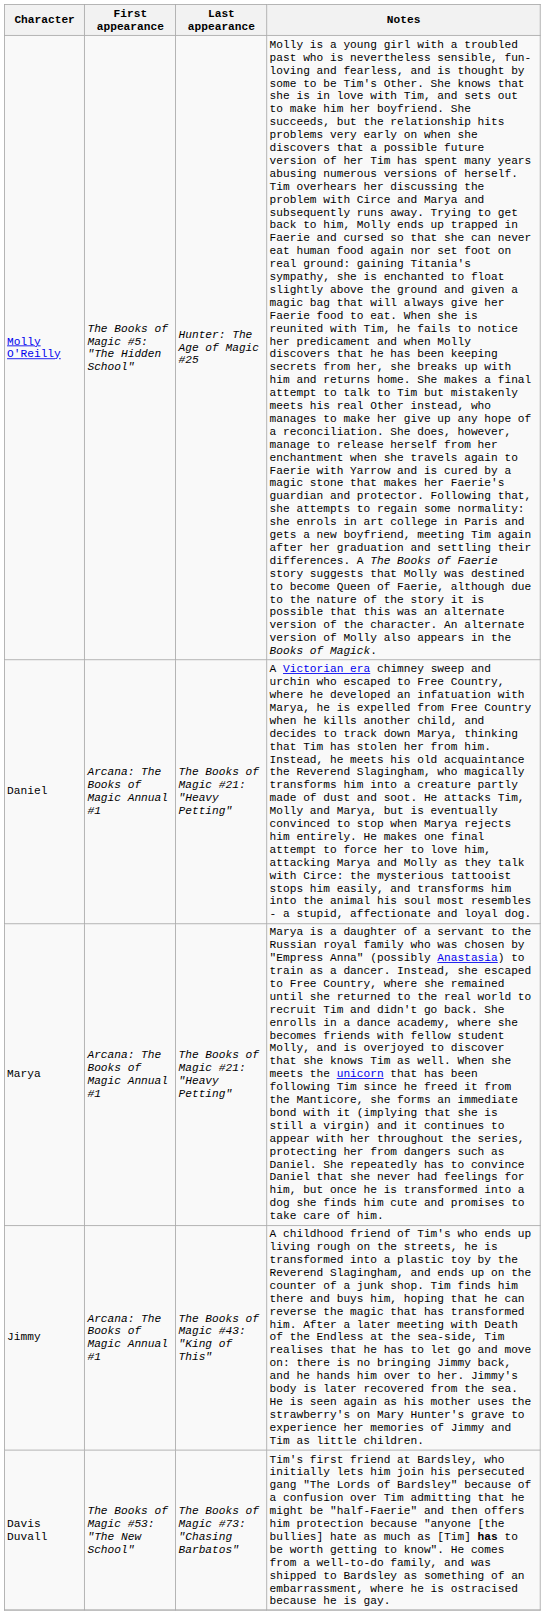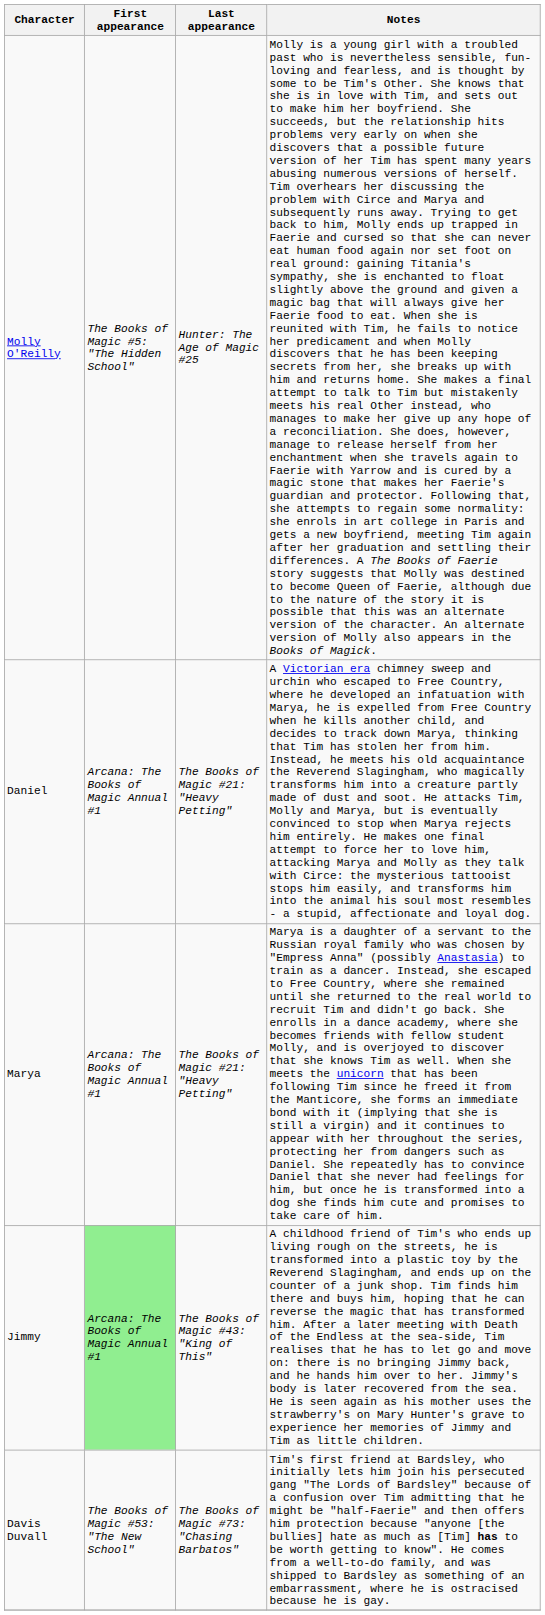(128, 1338) no background -> (128, 1338) lightgreen background
